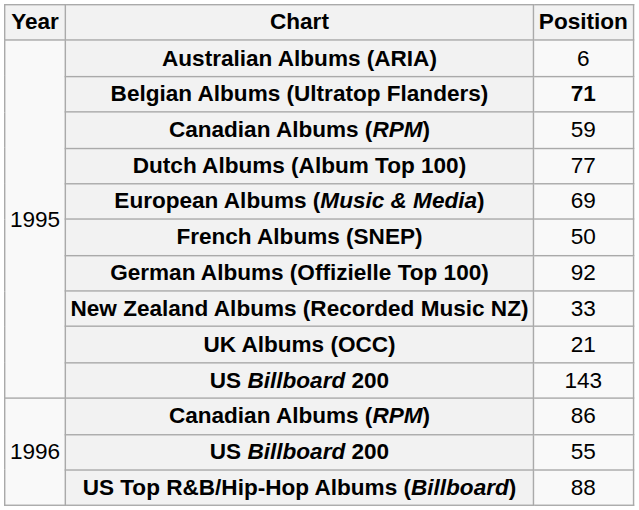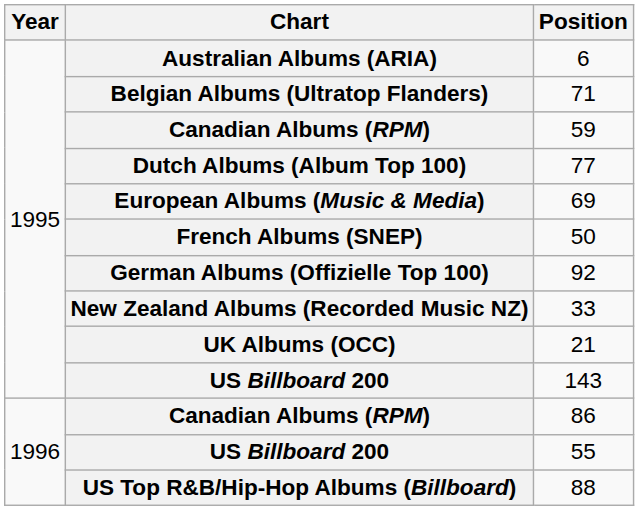(583, 93) bold -> (583, 93) normal
